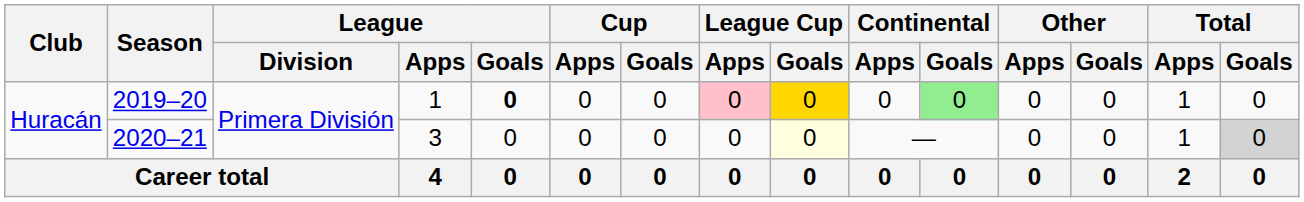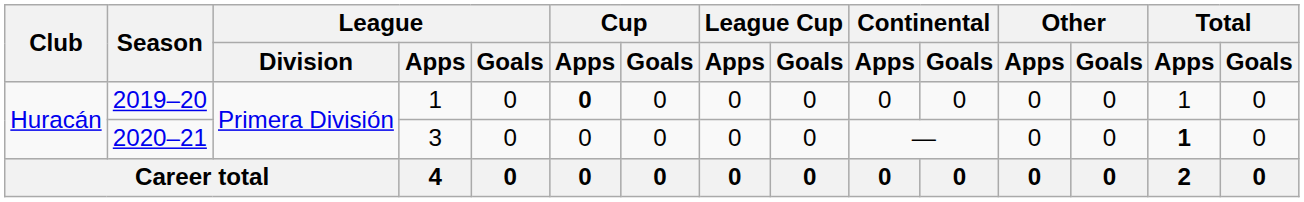(510, 100) bold -> (510, 100) normal
(585, 100) normal -> (585, 100) bold
(735, 100) pink background -> (735, 100) no background
(810, 100) gold background -> (810, 100) no background
(960, 100) lightgreen background -> (960, 100) no background
(810, 138) lightyellow background -> (810, 138) no background
(1184, 138) normal -> (1184, 138) bold
(1259, 138) lightgrey background -> (1259, 138) no background
